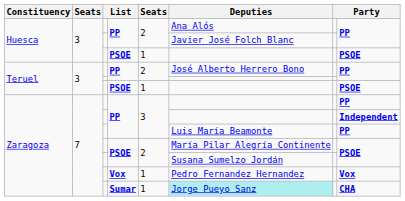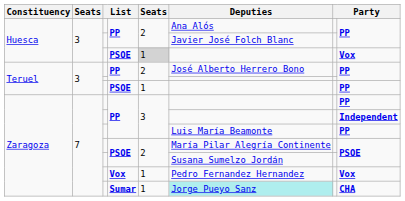(143, 55) no background -> (143, 55) lightgrey background
(350, 55) PSOE -> (347, 55) Vox
(350, 88) PSOE -> (345, 88) PP
